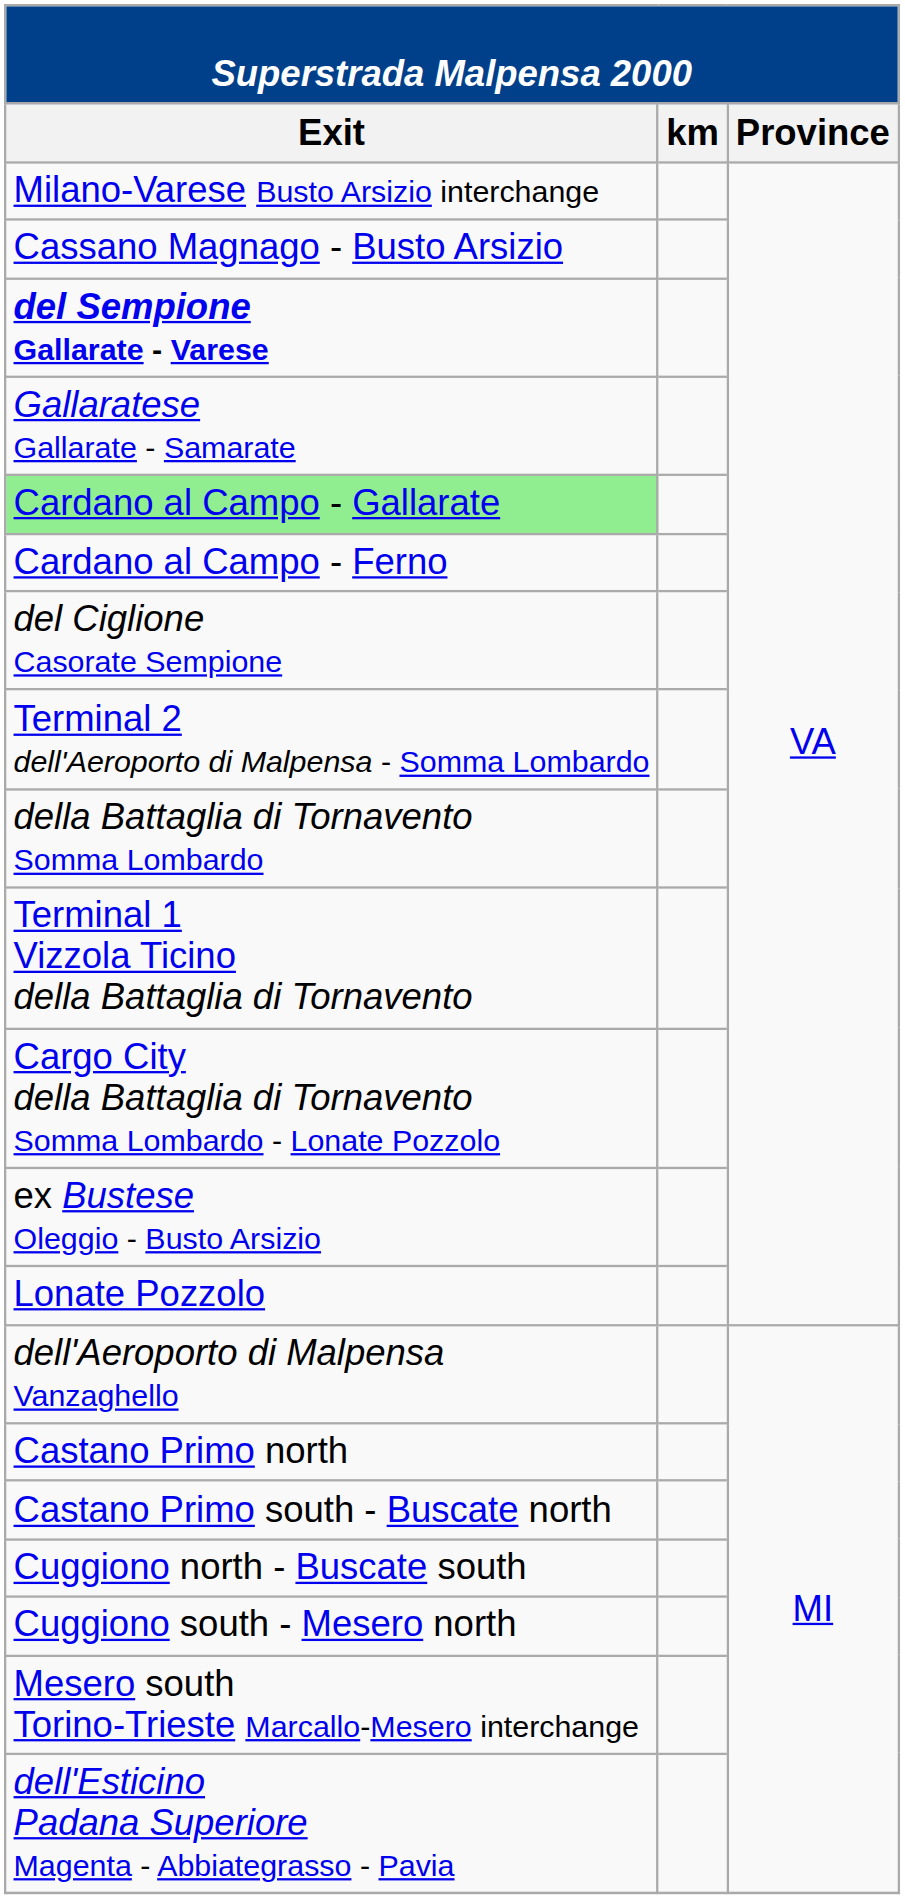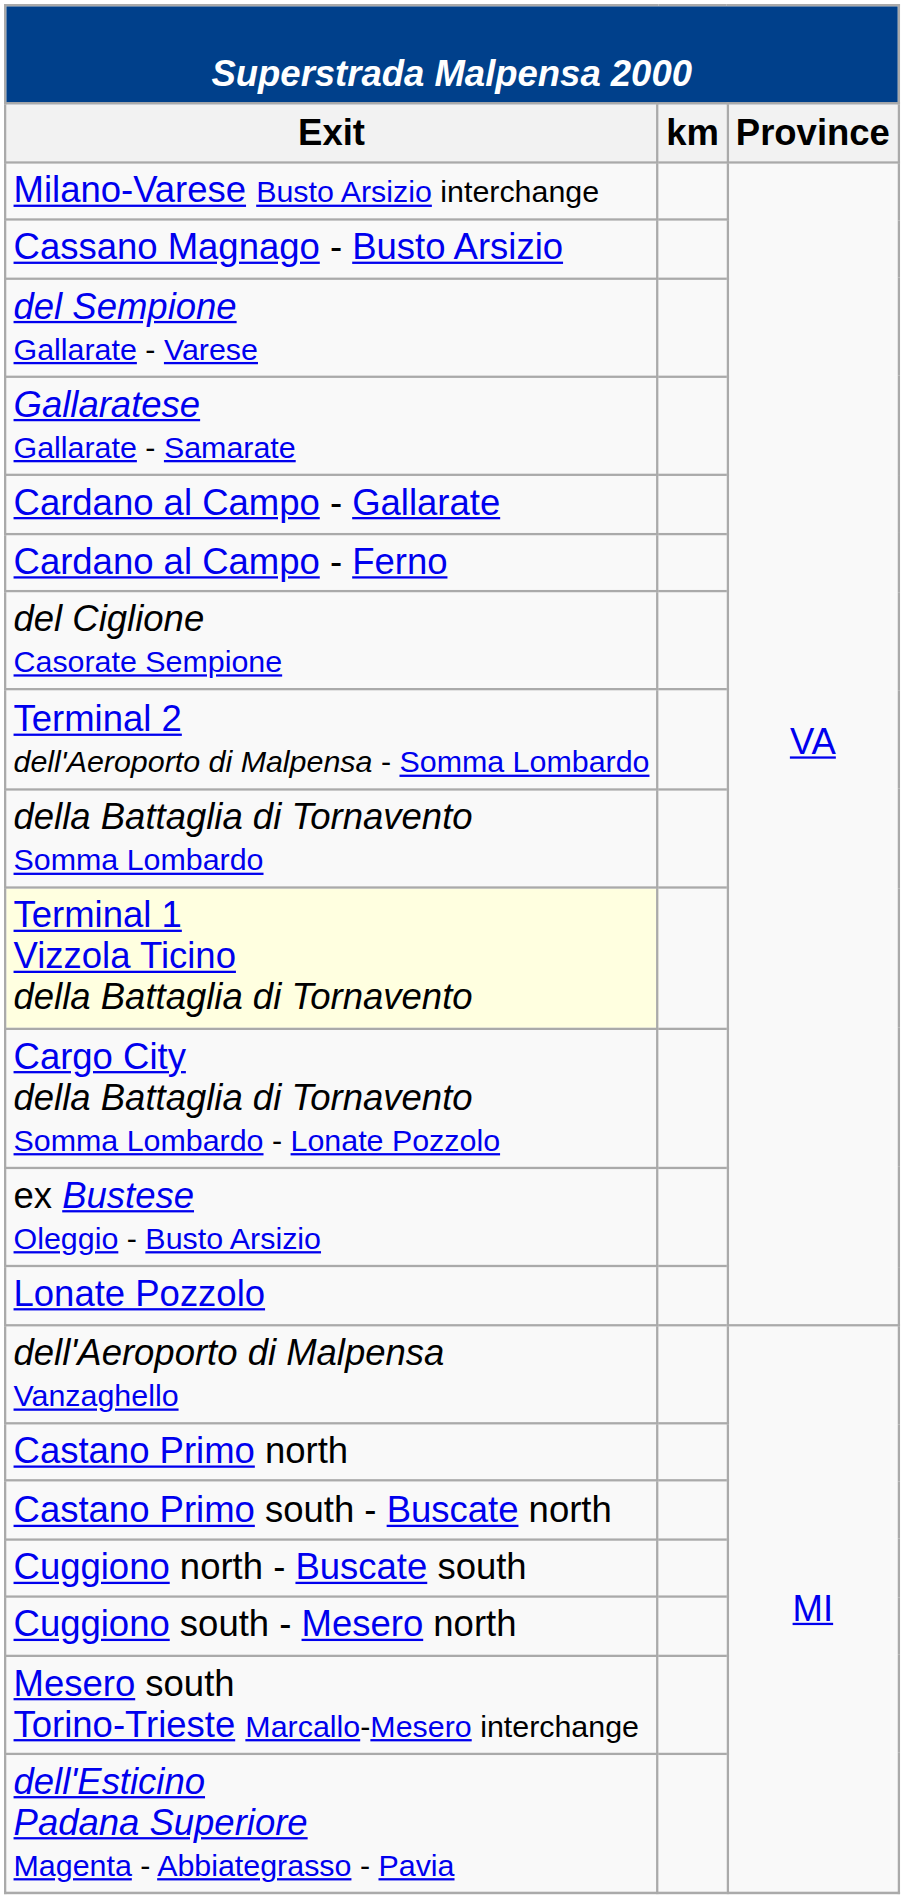(141, 326) bold -> (136, 326) normal
(257, 503) lightgreen background -> (257, 503) no background
(243, 957) no background -> (243, 957) lightyellow background
